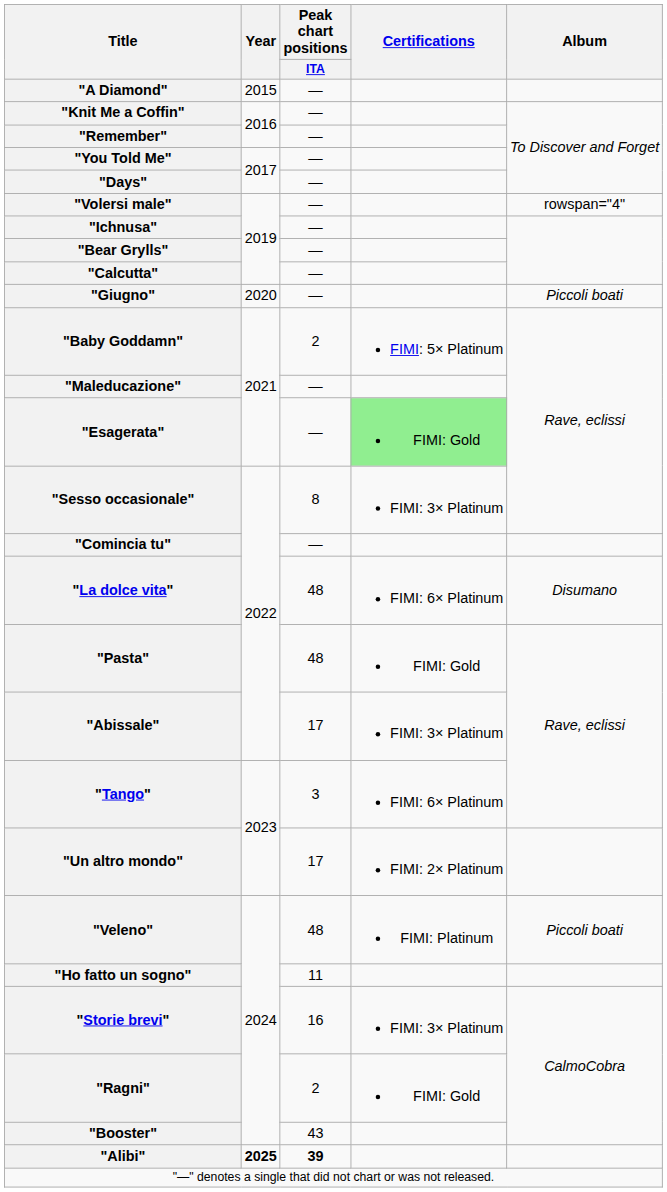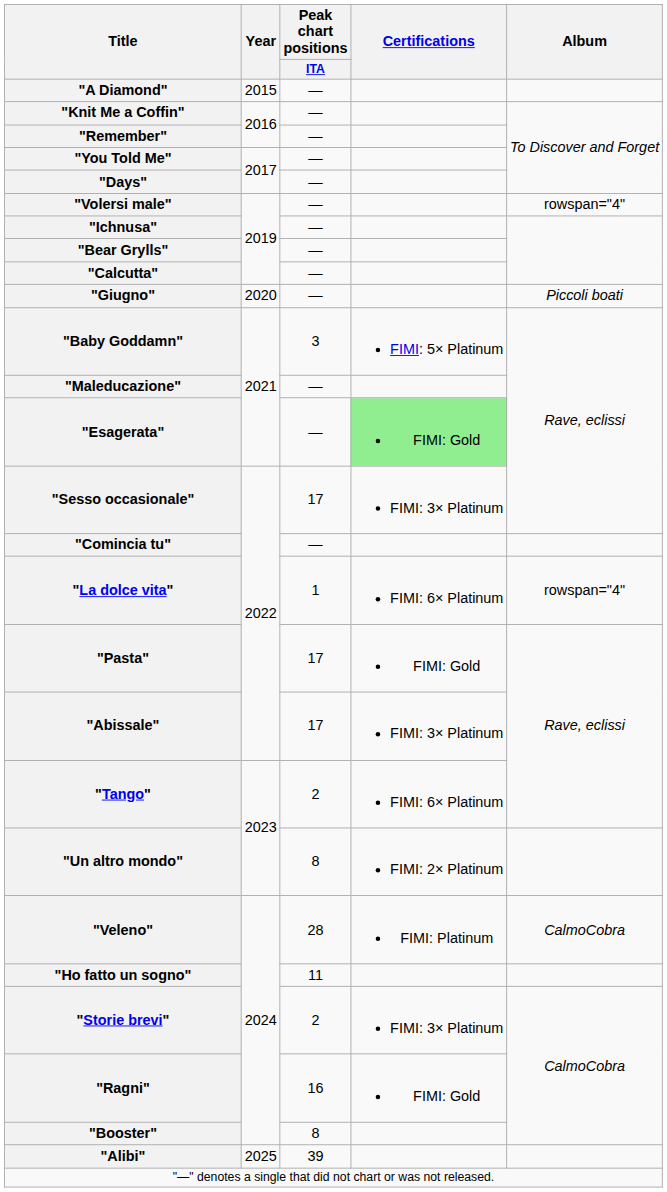(315, 341) 2 -> (315, 341) 3
(315, 499) 8 -> (315, 499) 17
(315, 590) 48 -> (315, 590) 1
(585, 590) Disumano -> (585, 590) rowspan="4"
(315, 658) 48 -> (315, 658) 17
(315, 794) 3 -> (315, 794) 2
(315, 861) 17 -> (315, 861) 8
(315, 929) 48 -> (315, 929) 28
(585, 929) Piccoli boati -> (585, 929) CalmoCobra
(315, 1020) 16 -> (315, 1020) 2
(315, 1088) 2 -> (315, 1088) 16
(315, 1133) 43 -> (315, 1133) 8
(261, 1156) bold -> (261, 1156) normal
(315, 1156) bold -> (315, 1156) normal
